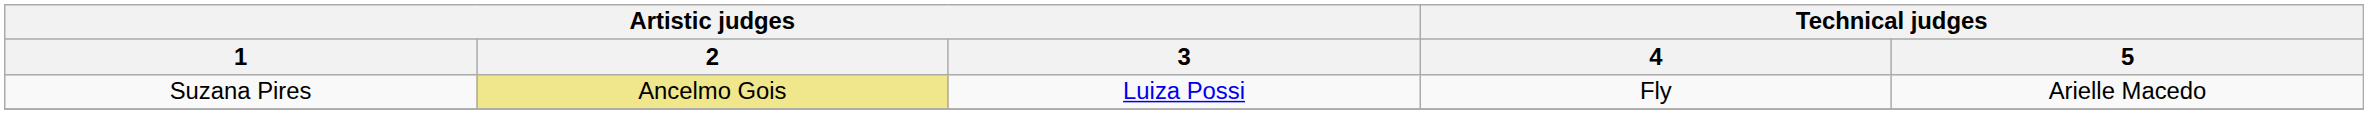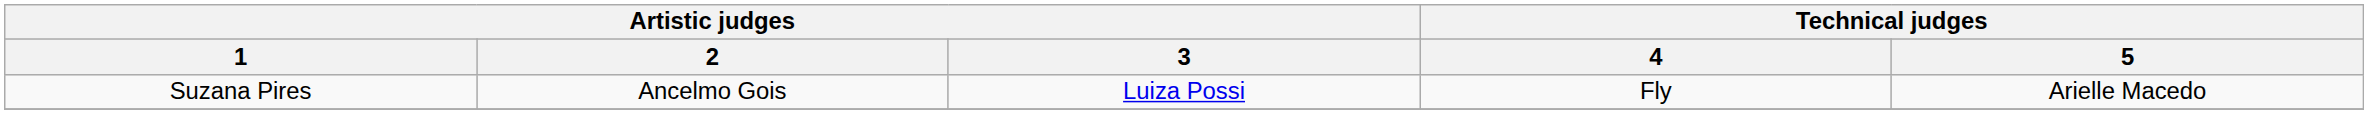(712, 91) khaki background -> (712, 91) no background
